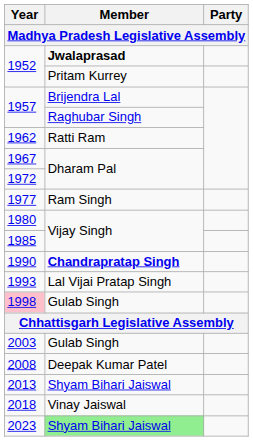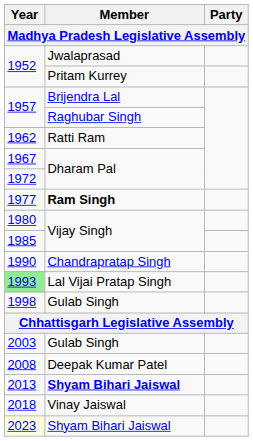(87, 55) bold -> (84, 55) normal
(80, 199) normal -> (81, 199) bold
(114, 261) bold -> (109, 261) normal
(22, 281) no background -> (22, 281) lightgreen background
(22, 302) pink background -> (22, 302) no background
(109, 384) normal -> (114, 384) bold
(22, 425) no background -> (22, 425) lightyellow background
(109, 425) lightgreen background -> (109, 425) no background
